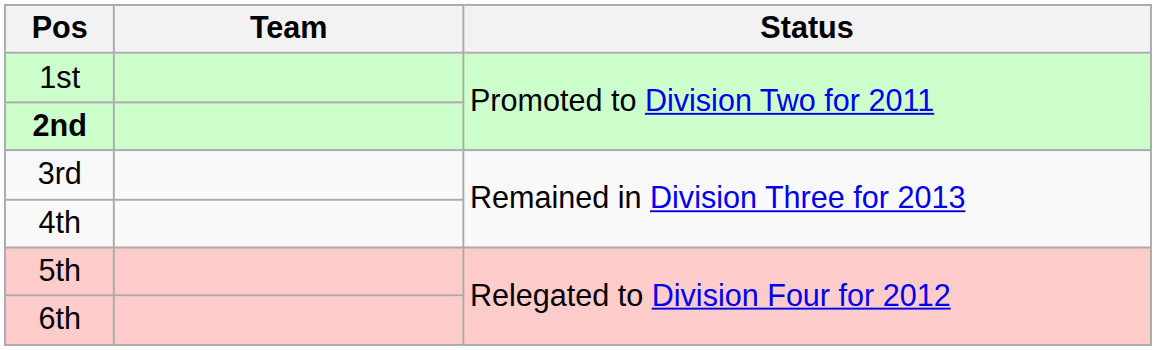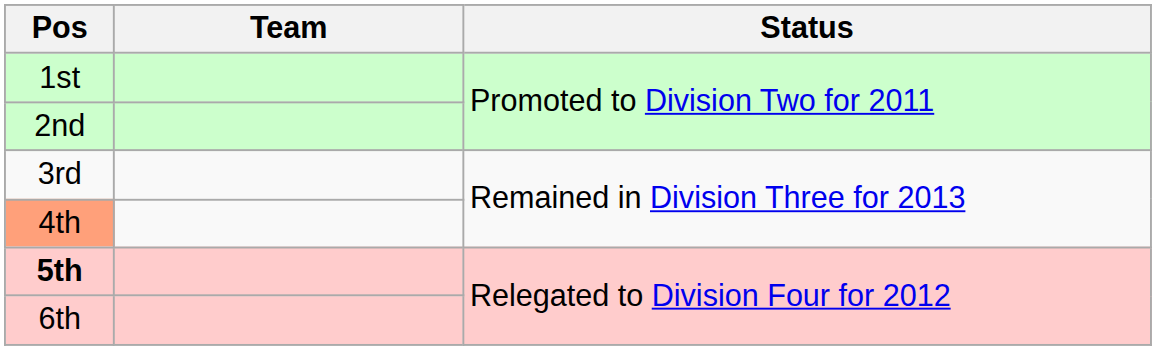(60, 125) bold -> (60, 125) normal
(60, 222) no background -> (60, 222) lightsalmon background
(60, 271) normal -> (60, 271) bold
